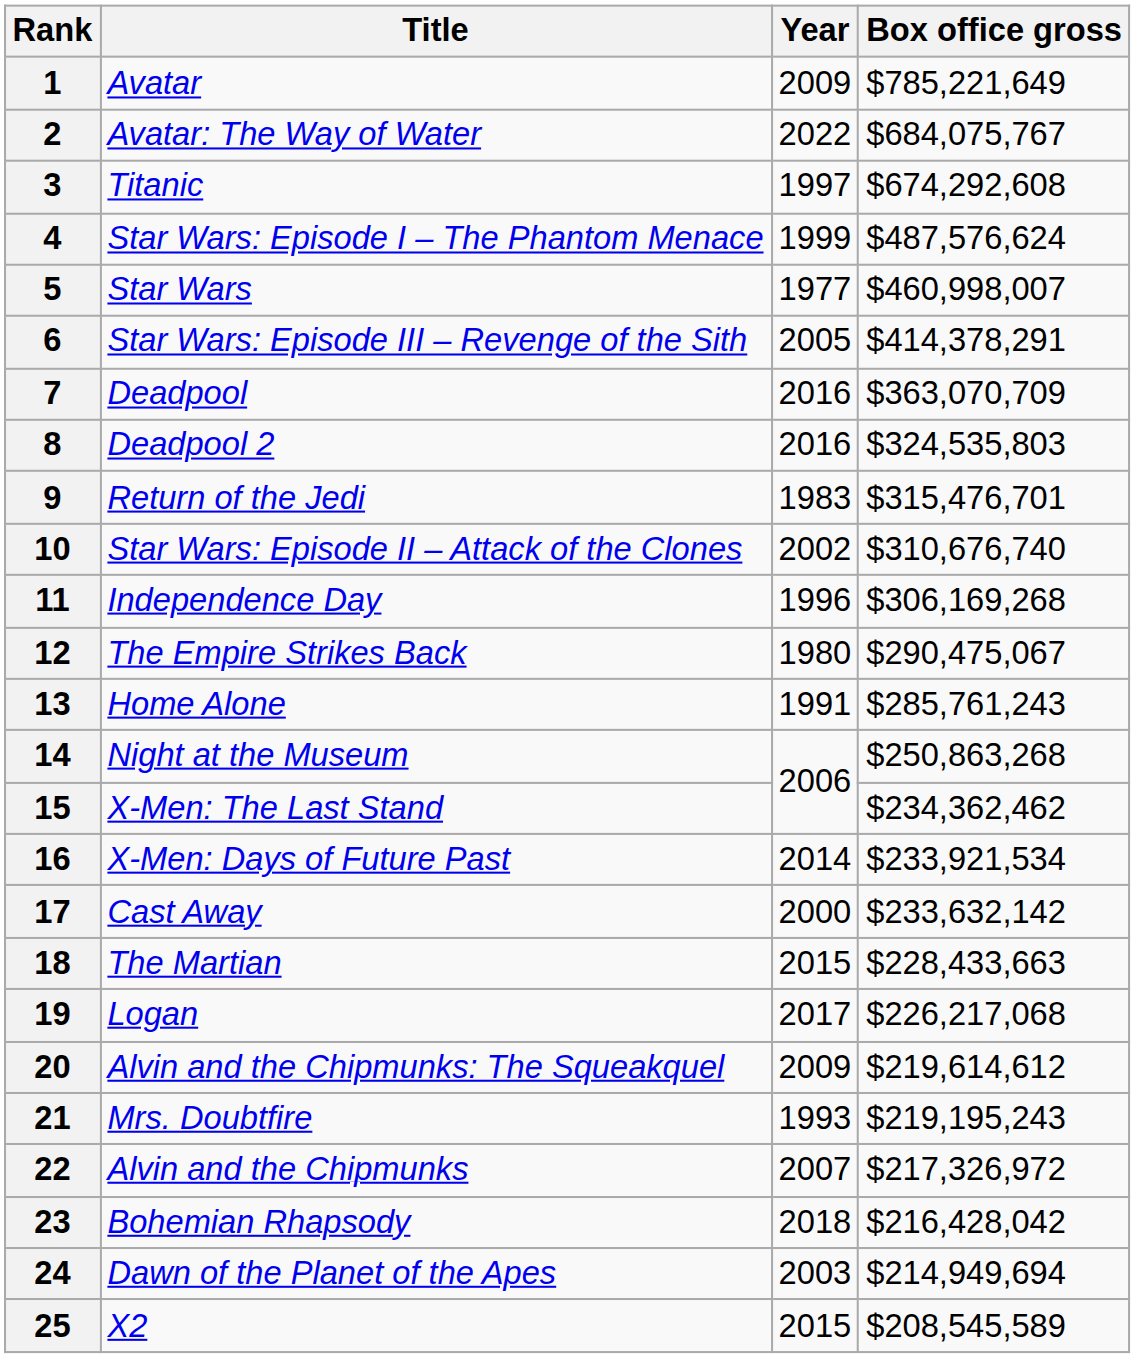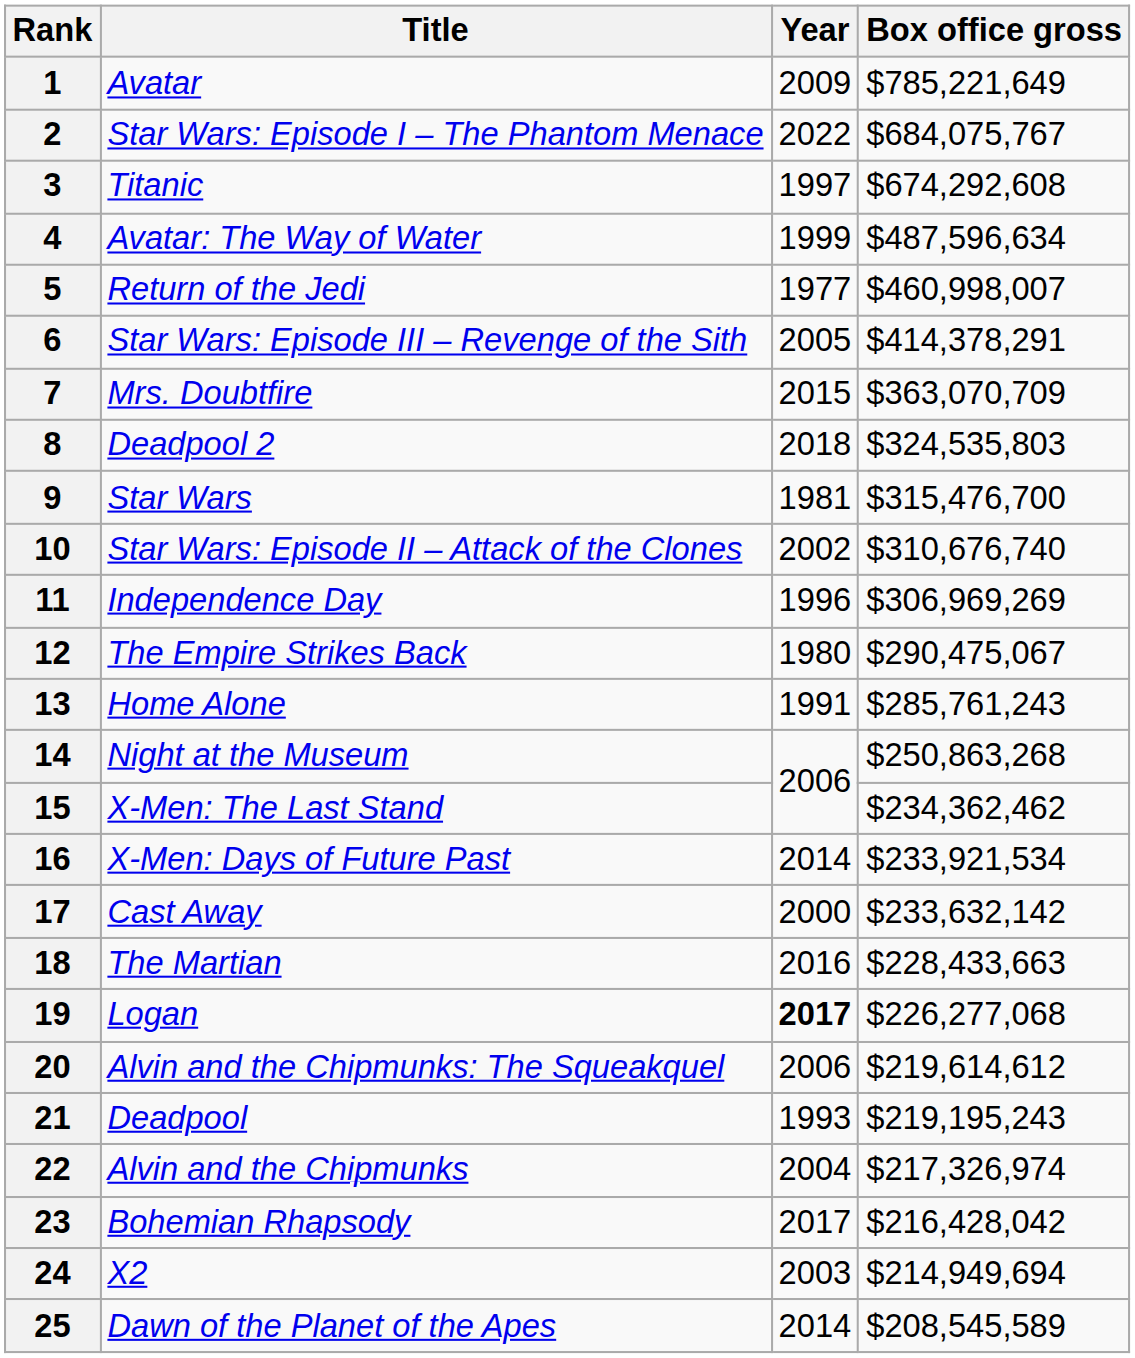(294, 134) Avatar: The Way of Water -> (435, 134) Star Wars: Episode I – The Phantom Menace
(435, 238) Star Wars: Episode I – The Phantom Menace -> (294, 238) Avatar: The Way of Water
(966, 238) $487,576,624 -> (966, 238) $487,596,634
(180, 289) Star Wars -> (236, 289) Return of the Jedi
(177, 393) Deadpool -> (210, 393) Mrs. Doubtfire
(815, 393) 2016 -> (815, 393) 2015
(815, 445) 2016 -> (815, 445) 2018
(236, 496) Return of the Jedi -> (180, 496) Star Wars
(815, 496) 1983 -> (815, 496) 1981
(966, 496) $315,476,701 -> (966, 496) $315,476,700
(966, 600) $306,169,268 -> (966, 600) $306,969,269
(815, 962) 2015 -> (815, 962) 2016
(815, 1014) normal -> (815, 1014) bold
(966, 1014) $226,217,068 -> (966, 1014) $226,277,068
(815, 1066) 2009 -> (815, 1066) 2006
(210, 1118) Mrs. Doubtfire -> (177, 1118) Deadpool
(815, 1169) 2007 -> (815, 1169) 2004
(966, 1169) $217,326,972 -> (966, 1169) $217,326,974
(815, 1221) 2018 -> (815, 1221) 2017
(332, 1273) Dawn of the Planet of the Apes -> (127, 1273) X2
(127, 1325) X2 -> (332, 1325) Dawn of the Planet of the Apes
(815, 1325) 2015 -> (815, 1325) 2014
